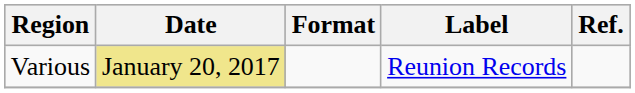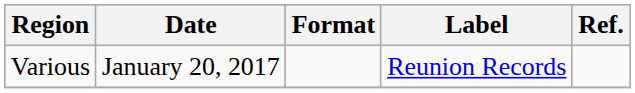(191, 66) khaki background -> (191, 66) no background
